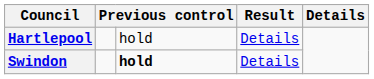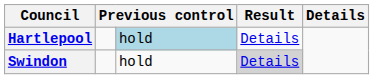(136, 39) no background -> (136, 39) lightblue background
(136, 62) bold -> (136, 62) normal
(270, 62) no background -> (270, 62) lightgrey background
